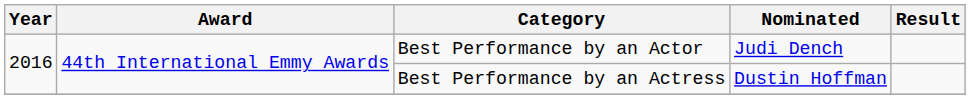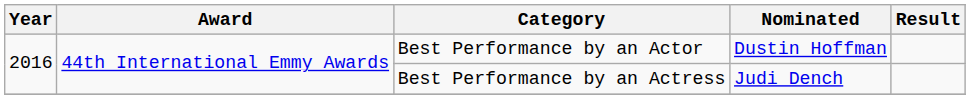(789, 49) Judi Dench -> (811, 49) Dustin Hoffman
(811, 79) Dustin Hoffman -> (789, 79) Judi Dench
